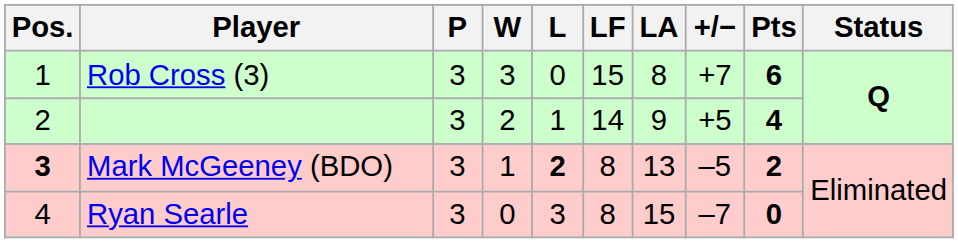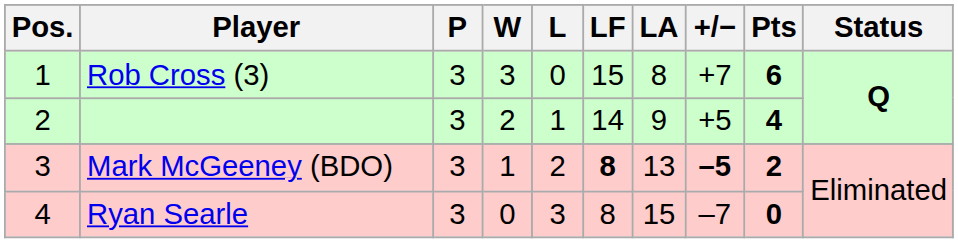(43, 167) bold -> (43, 167) normal
(558, 167) bold -> (558, 167) normal
(608, 167) normal -> (608, 167) bold
(715, 167) normal -> (715, 167) bold
